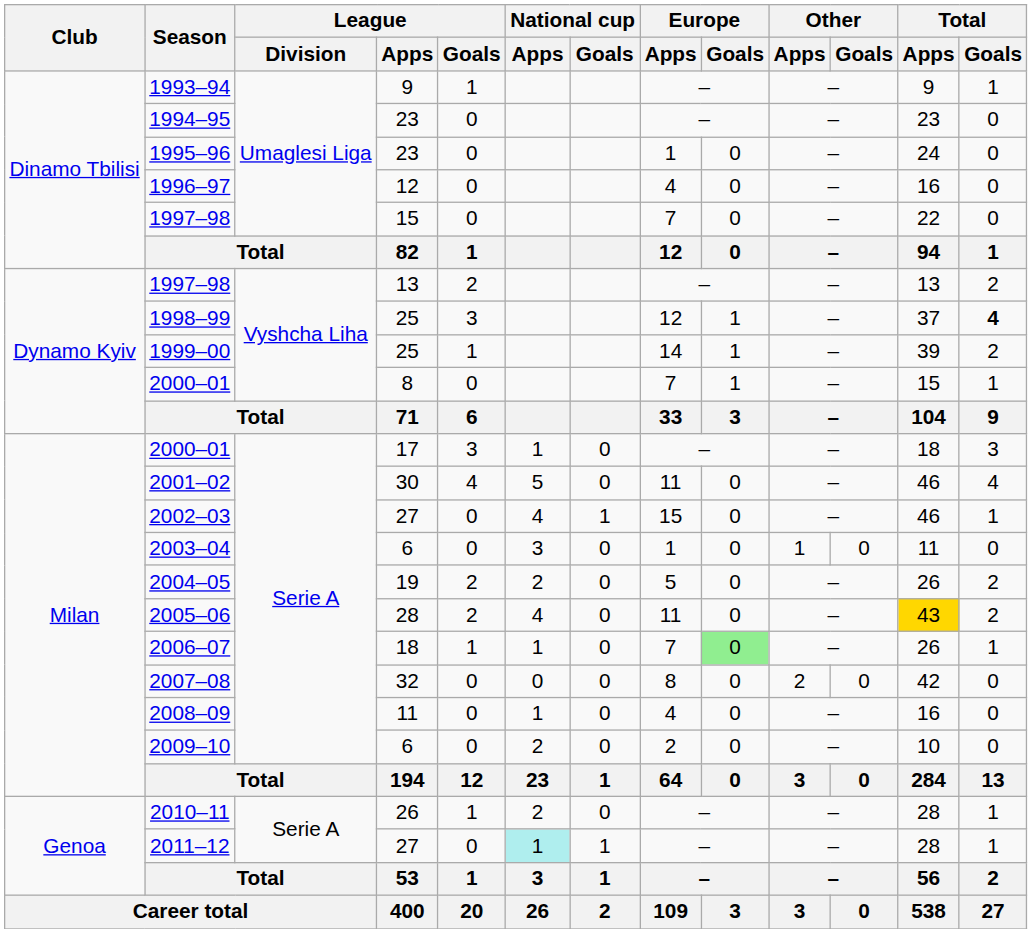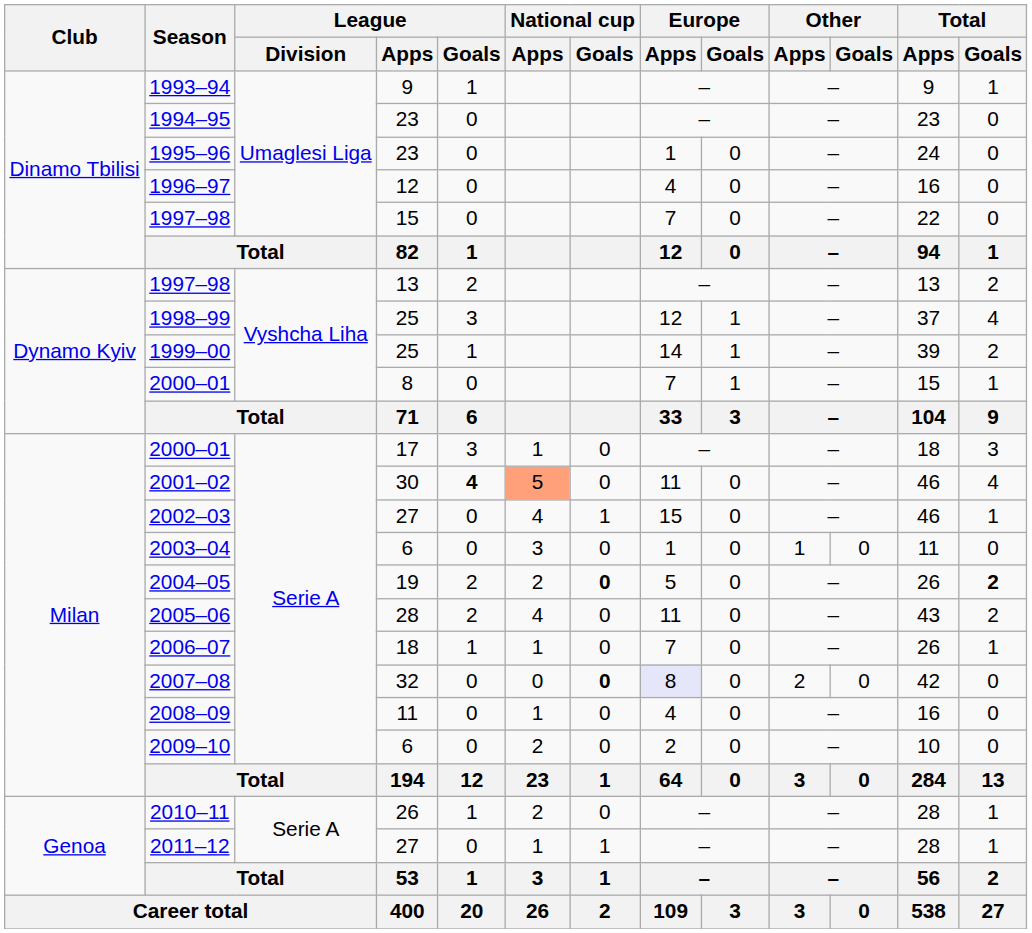(993, 317) bold -> (993, 317) normal
(472, 482) normal -> (472, 482) bold
(538, 482) no background -> (538, 482) lightsalmon background
(605, 581) normal -> (605, 581) bold
(993, 581) normal -> (993, 581) bold
(929, 614) gold background -> (929, 614) no background
(735, 647) lightgreen background -> (735, 647) no background
(605, 680) normal -> (605, 680) bold
(671, 680) no background -> (671, 680) lavender background
(538, 845) paleturquoise background -> (538, 845) no background
